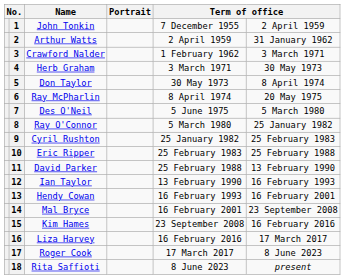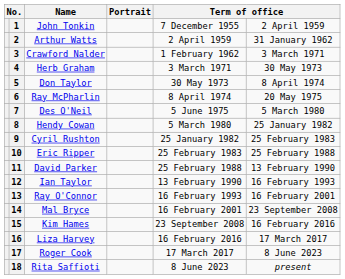(66, 125) Ray O'Connor -> (66, 125) Hendy Cowan
(66, 196) Hendy Cowan -> (66, 196) Ray O'Connor
